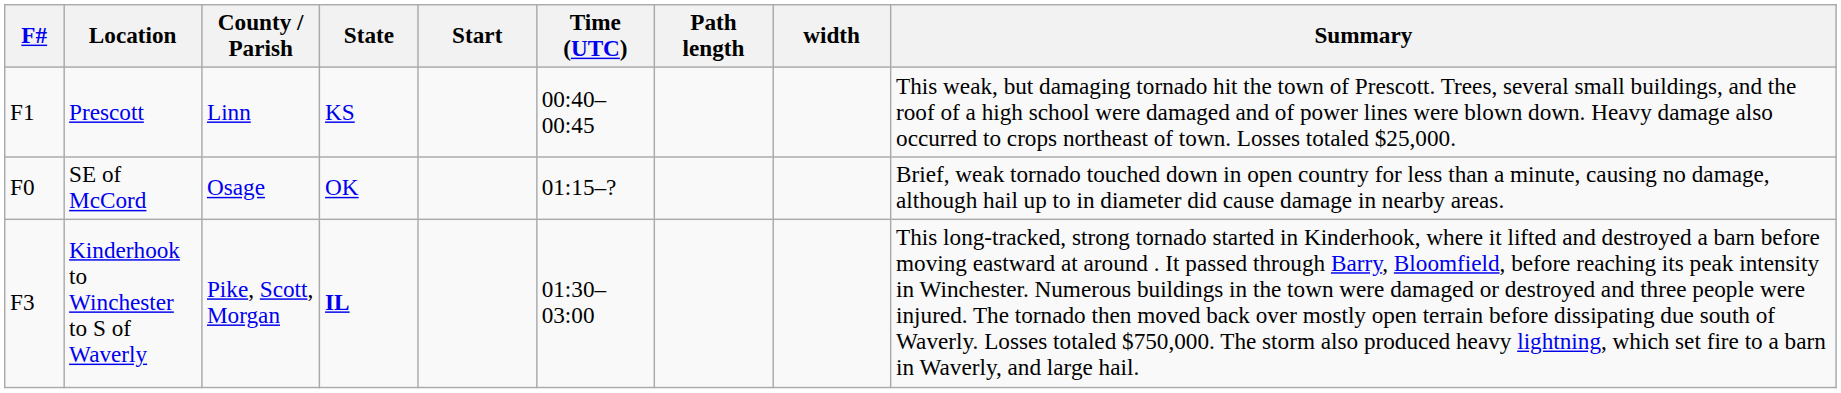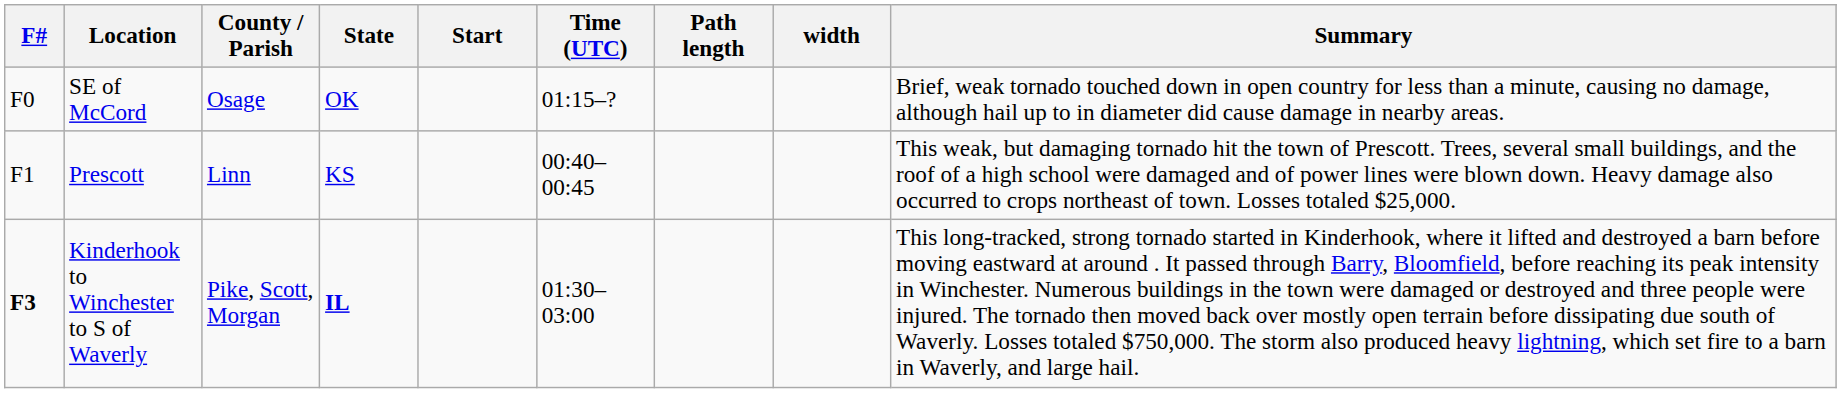rows swapped: (106, 111) <-> (108, 187)
(22, 302) normal -> (23, 302) bold
